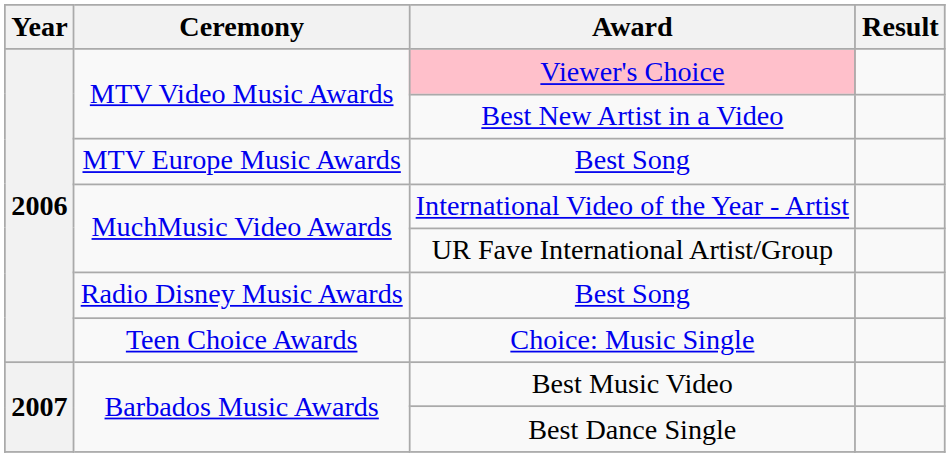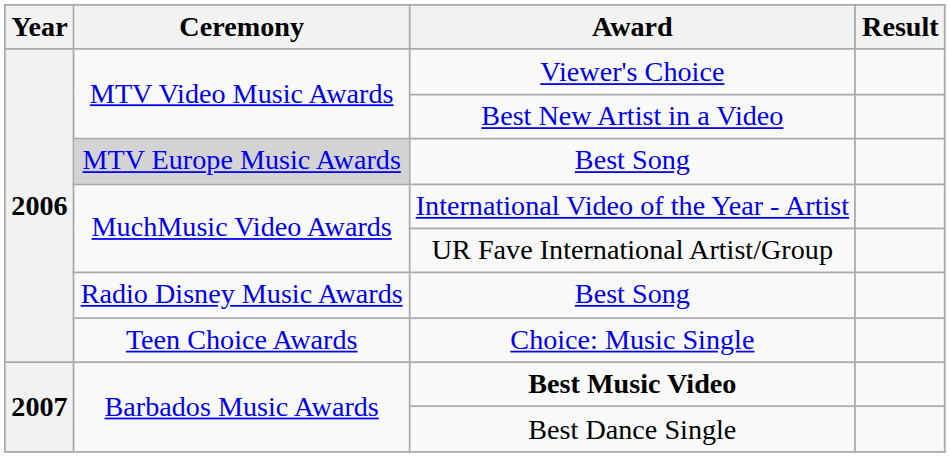(632, 71) pink background -> (632, 71) no background
(242, 160) no background -> (242, 160) lightgrey background
(632, 384) normal -> (632, 384) bold
